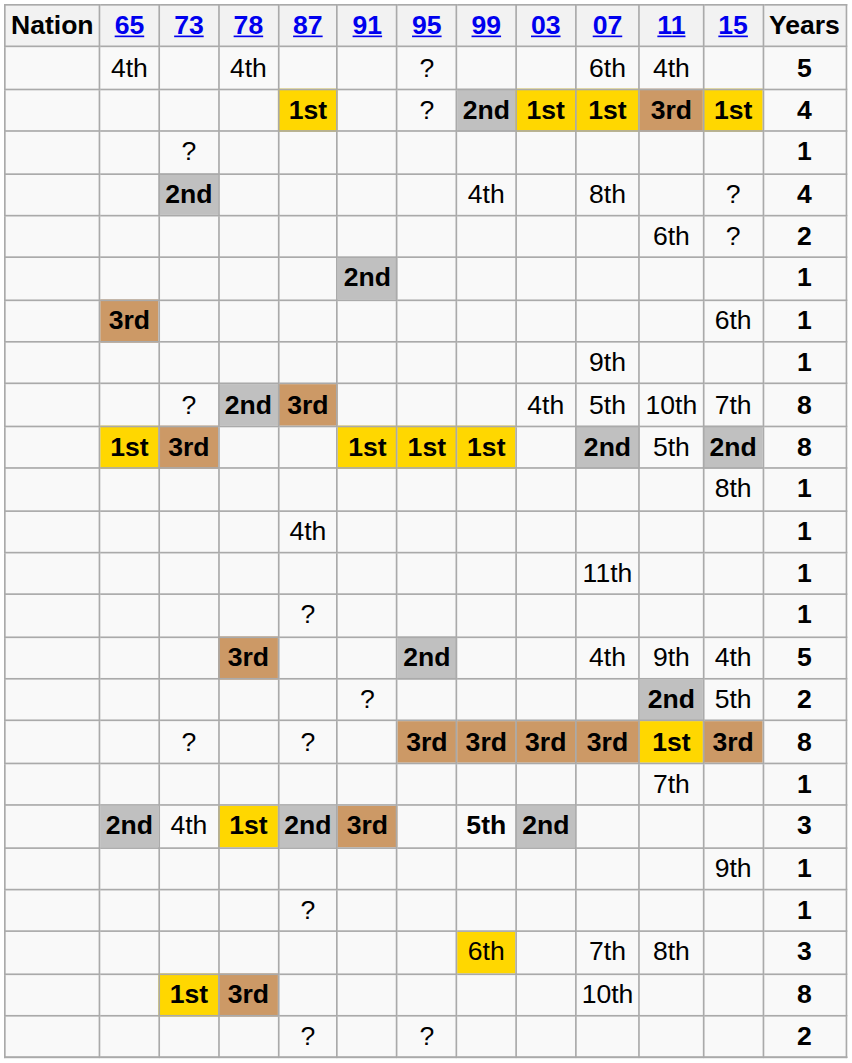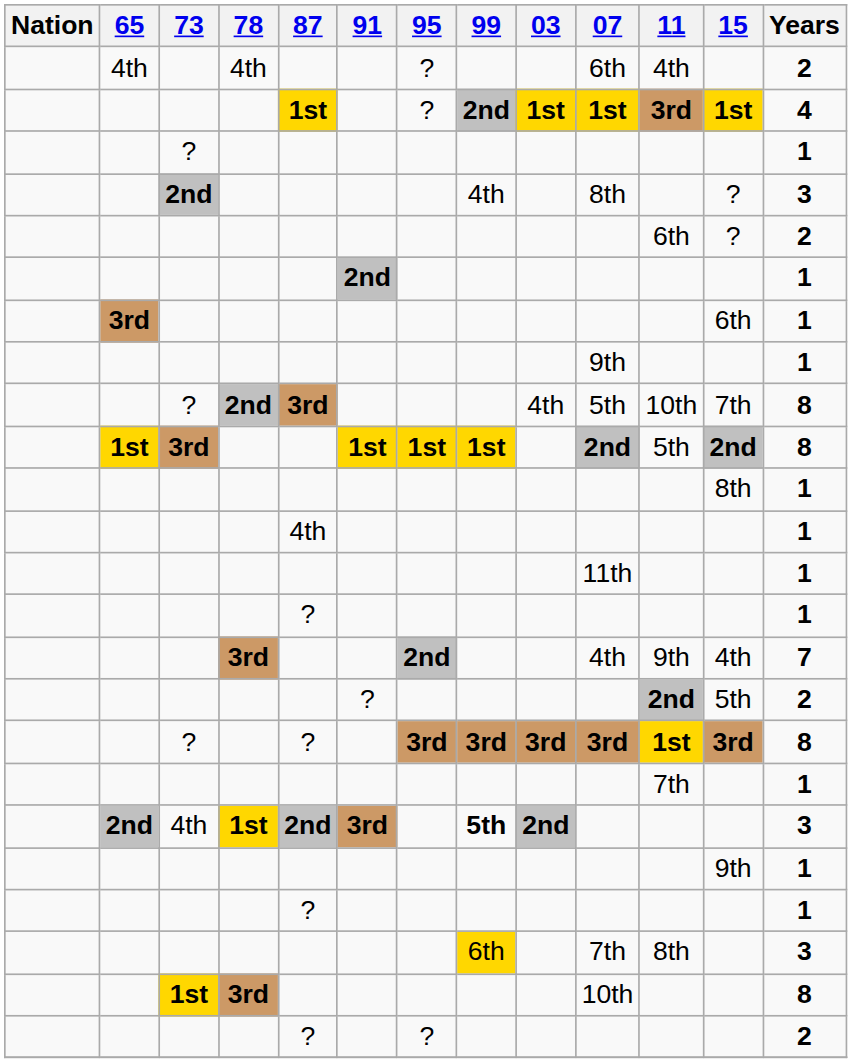(804, 67) 5 -> (804, 67) 2
(804, 194) 4 -> (804, 194) 3
(804, 657) 5 -> (804, 657) 7
